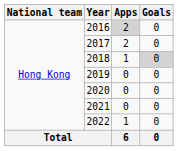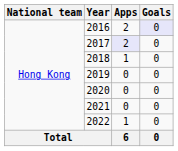(126, 28) lightgrey background -> (126, 28) no background
(157, 28) no background -> (157, 28) lavender background
(126, 44) no background -> (126, 44) lavender background
(157, 59) lightgrey background -> (157, 59) no background
